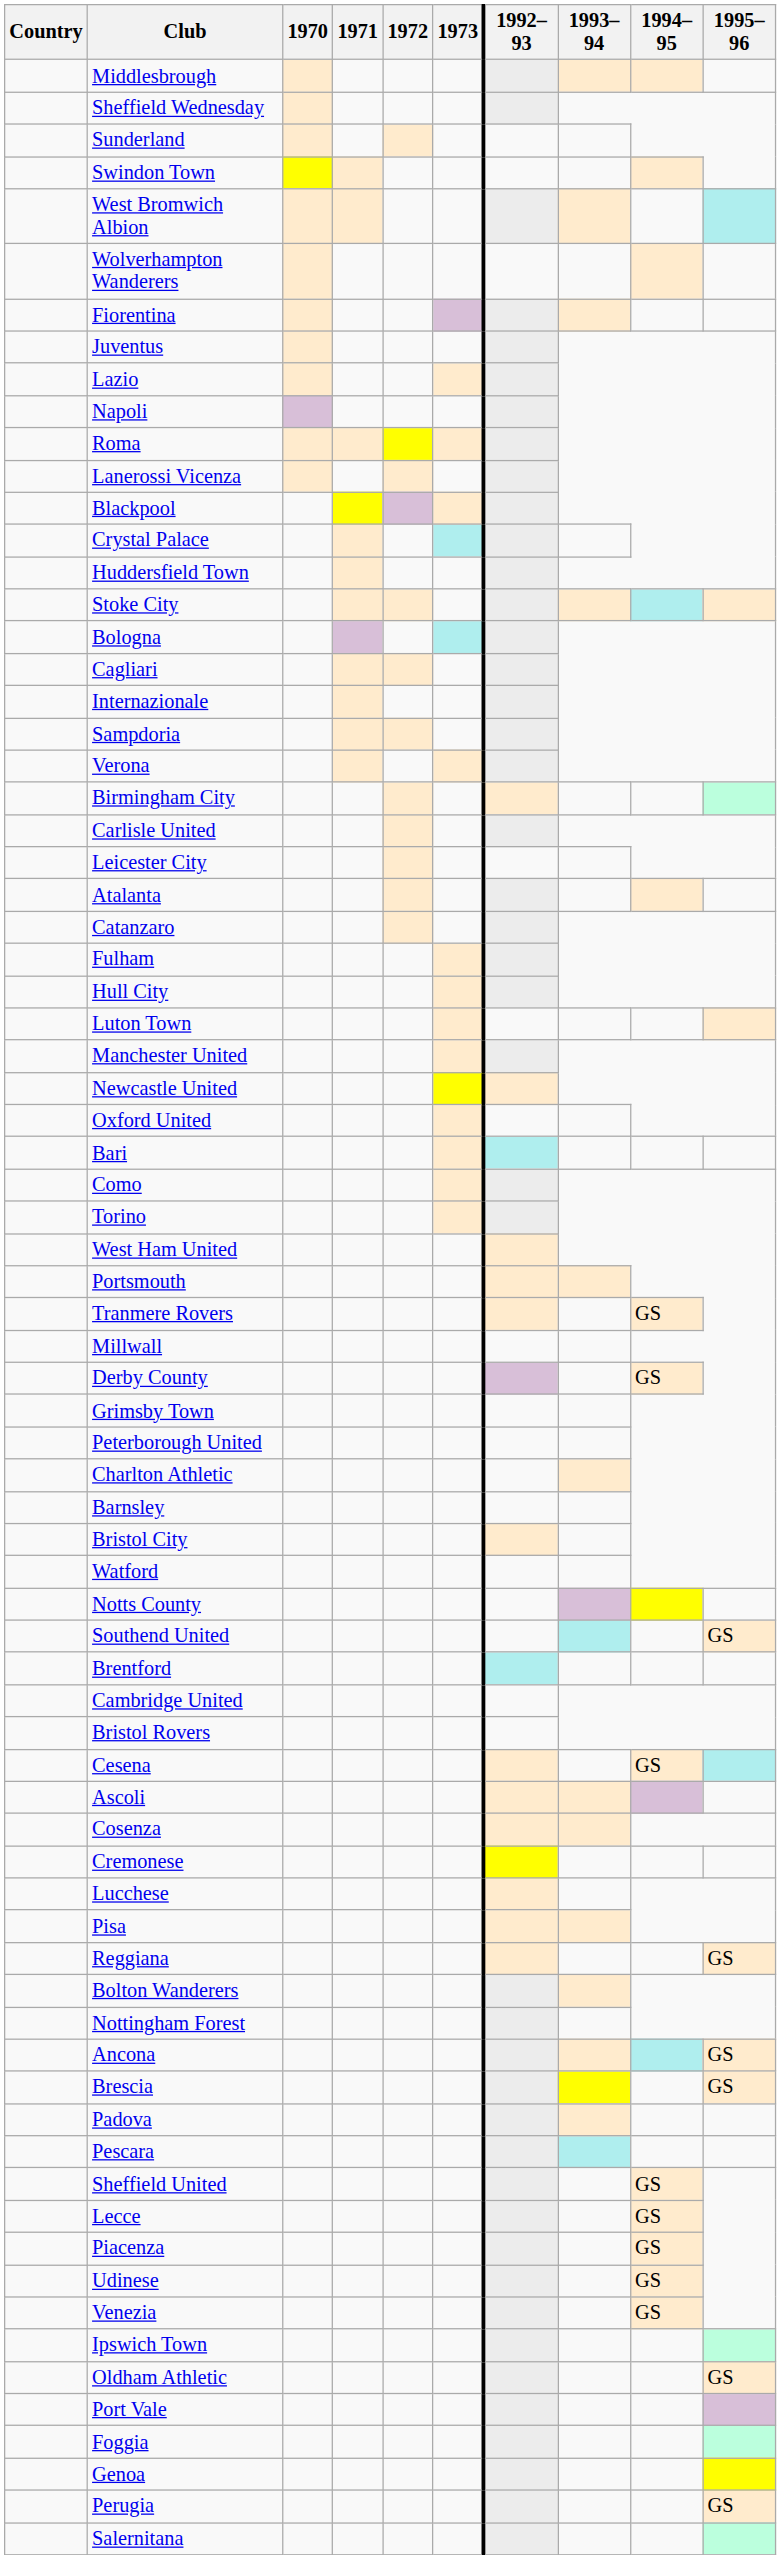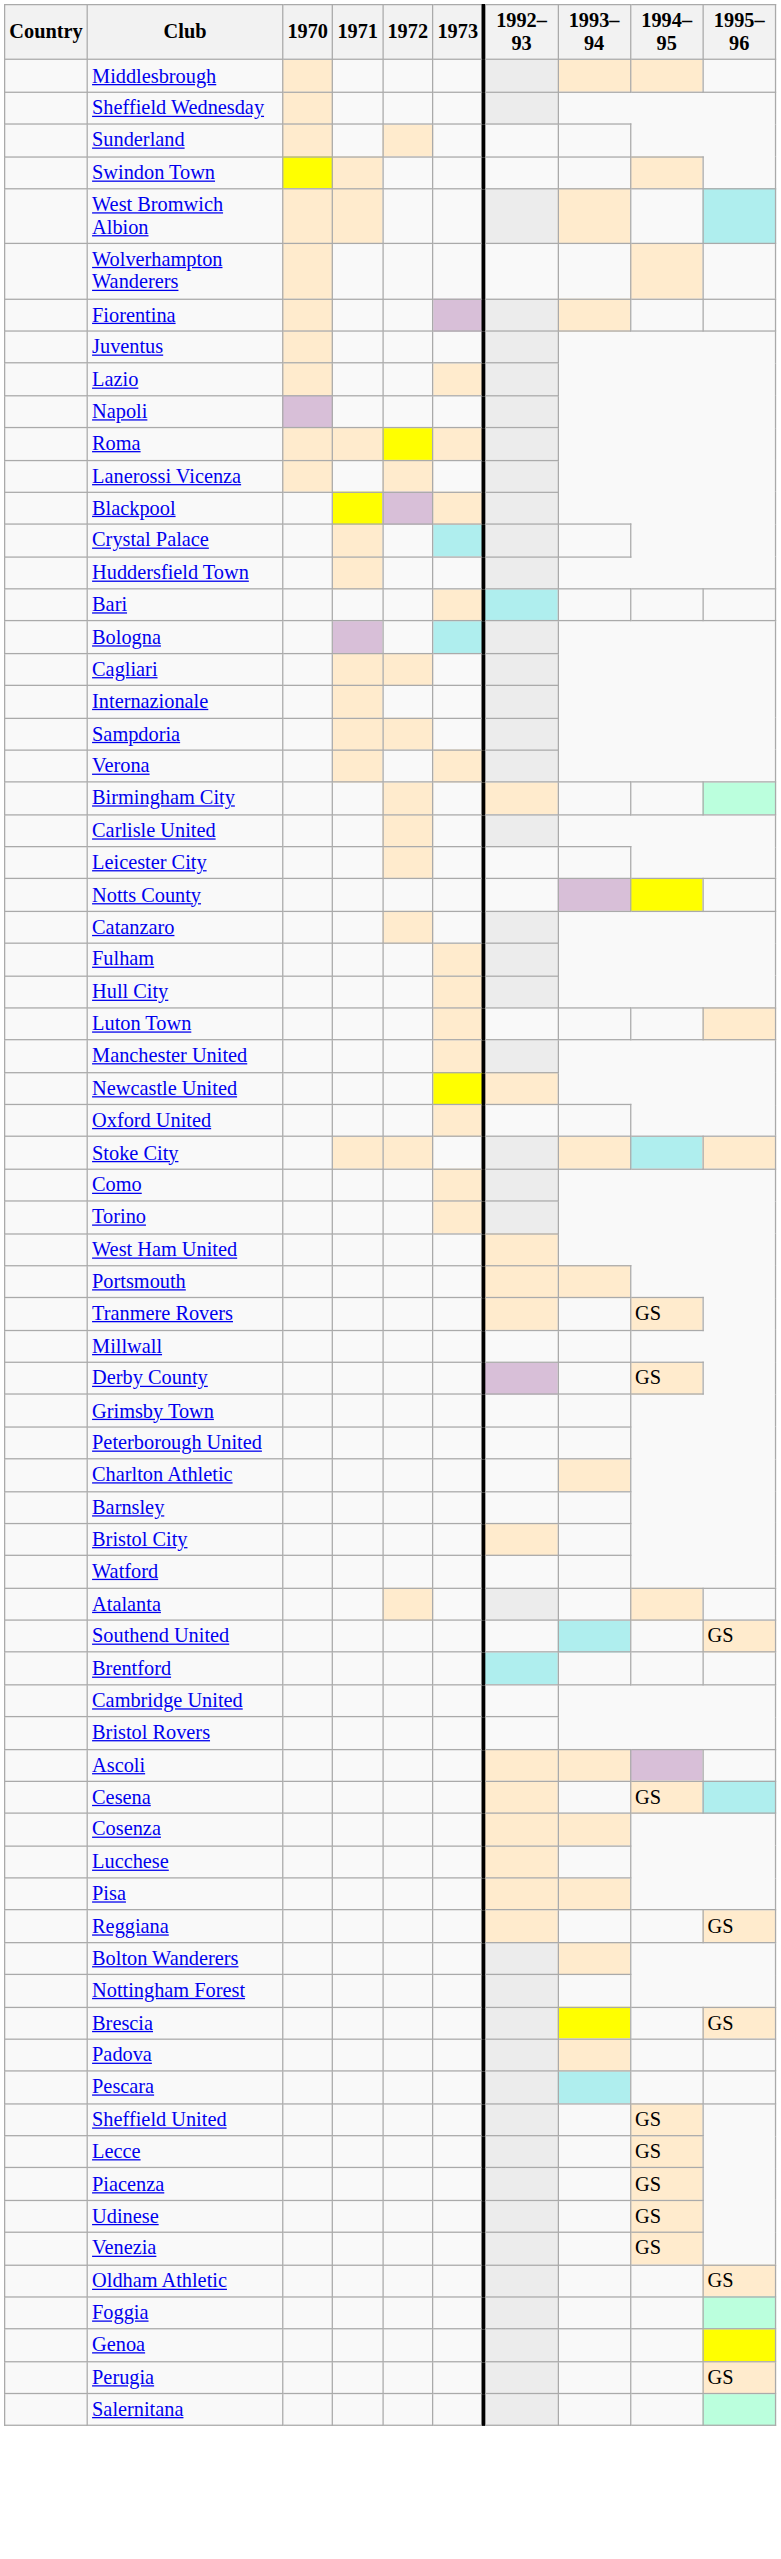rows swapped: (135, 604) <-> (110, 1152)
rows swapped: (126, 894) <-> (147, 1603)
rows swapped: (119, 1797) <-> (121, 1764)
- row: (138, 1861)
- row: (124, 2054)
- row: (150, 2345)
- row: (129, 2409)
